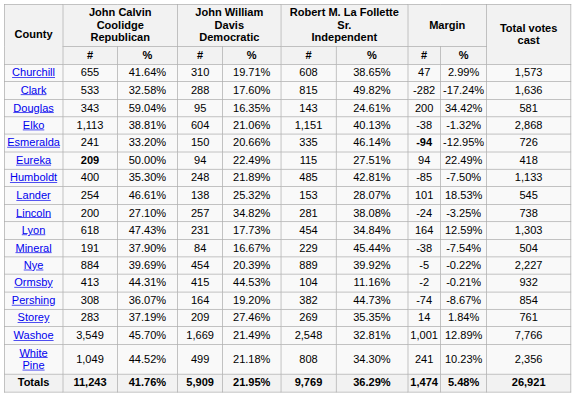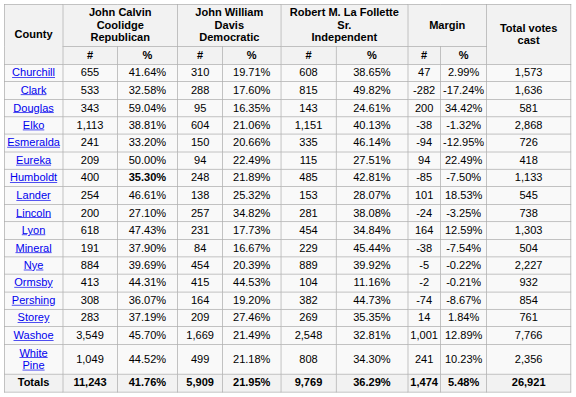(424, 143) bold -> (424, 143) normal
(90, 160) bold -> (90, 160) normal
(147, 178) normal -> (147, 178) bold
